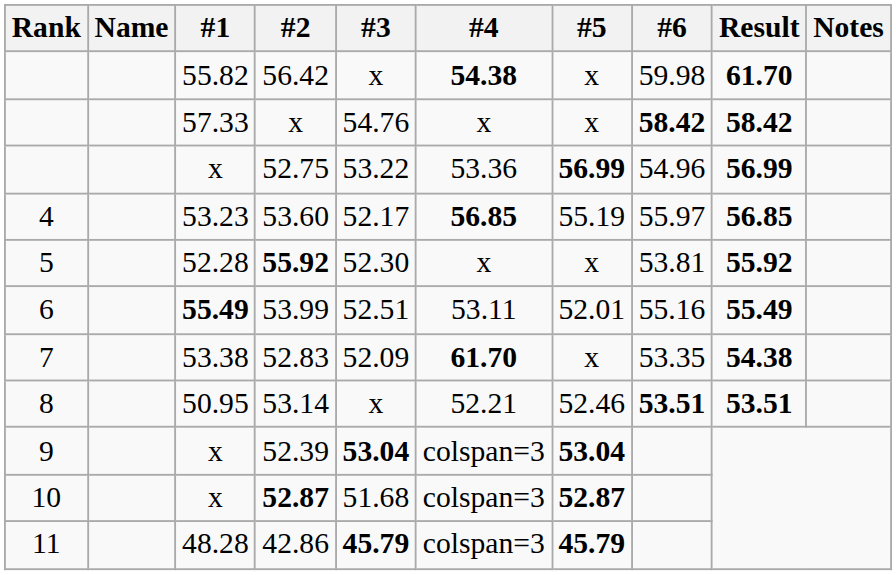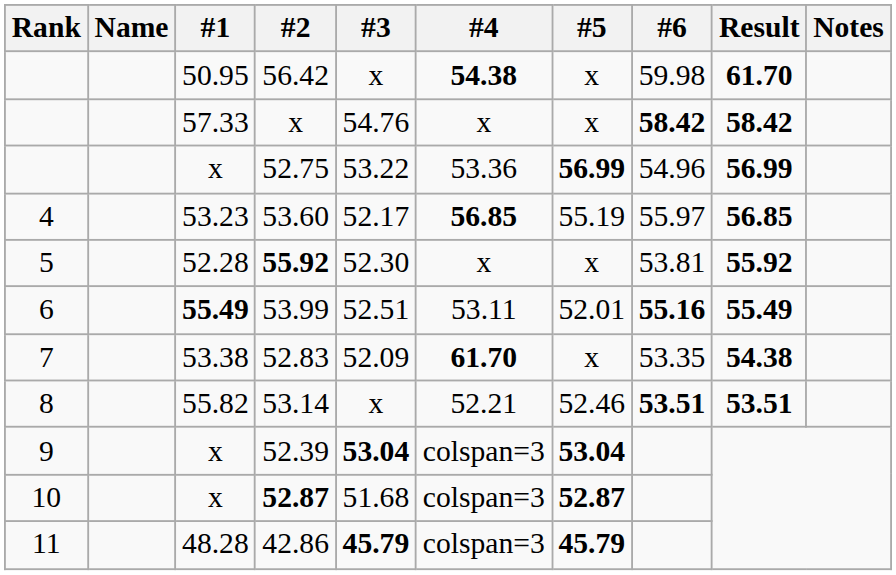(215, 74) 55.82 -> (215, 74) 50.95
(672, 309) normal -> (672, 309) bold
(215, 403) 50.95 -> (215, 403) 55.82
